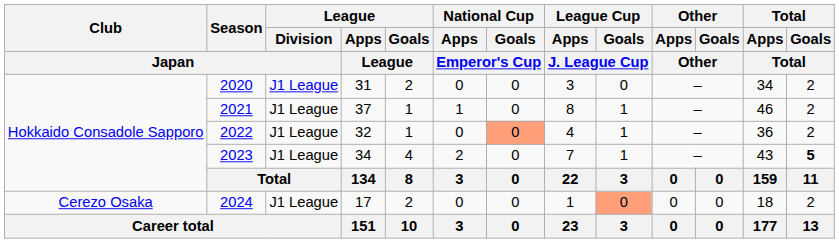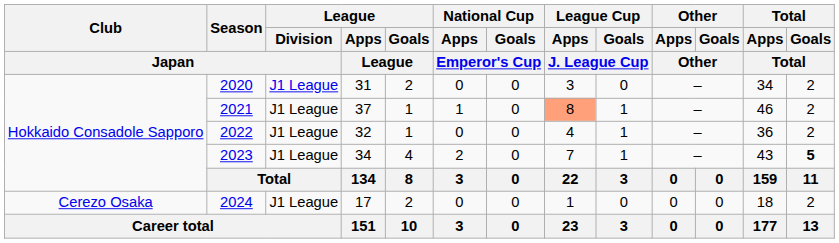(570, 109) no background -> (570, 109) lightsalmon background
(515, 132) lightsalmon background -> (515, 132) no background
(624, 202) lightsalmon background -> (624, 202) no background
